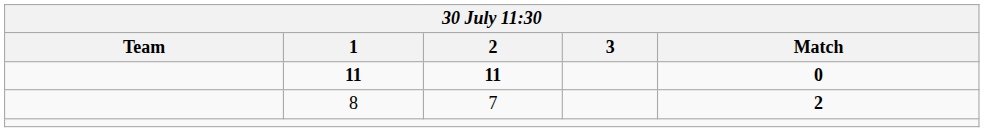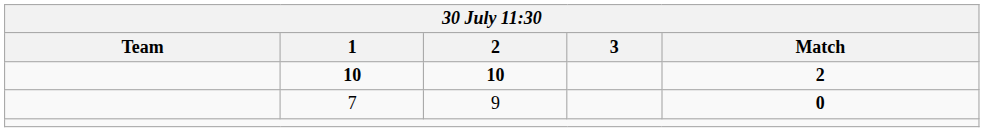(353, 75) 11 -> (352, 75) 10
(493, 75) 11 -> (496, 75) 10
(819, 75) 0 -> (820, 75) 2
(353, 103) 8 -> (352, 103) 7
(493, 103) 7 -> (496, 103) 9
(819, 103) 2 -> (820, 103) 0
